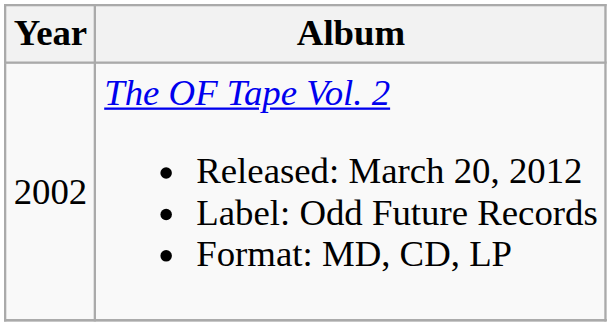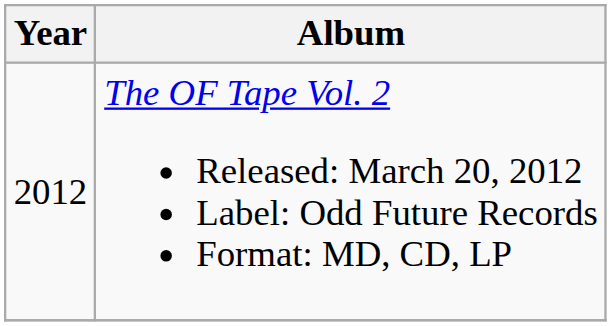(50, 190) 2002 -> (50, 190) 2012
